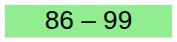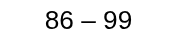(88, 20) lightgreen background -> (88, 20) no background
